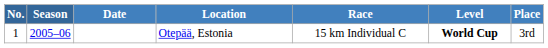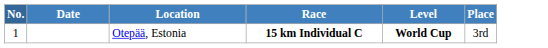- column: (50, 14)
(360, 33) normal -> (314, 33) bold
